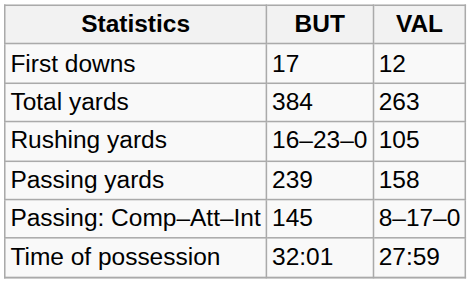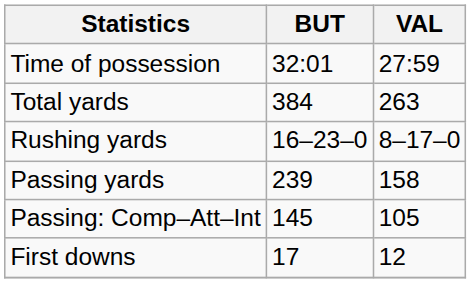rows swapped: (73, 63) <-> (115, 257)
(399, 140) 105 -> (420, 140) 8–17–0
(420, 218) 8–17–0 -> (399, 218) 105
